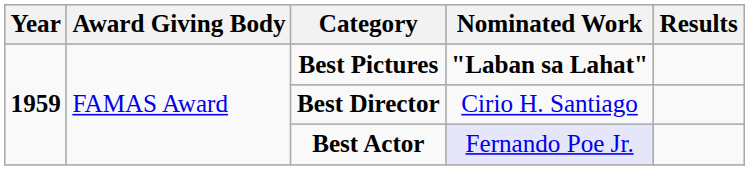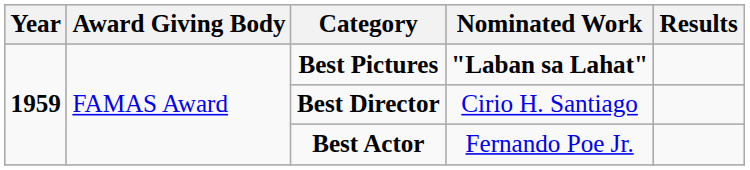(550, 143) lavender background -> (550, 143) no background
